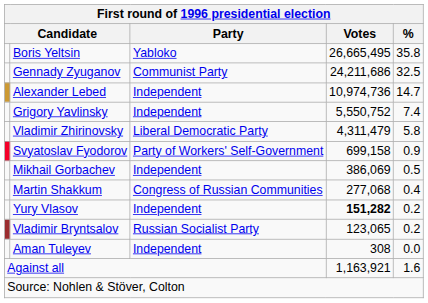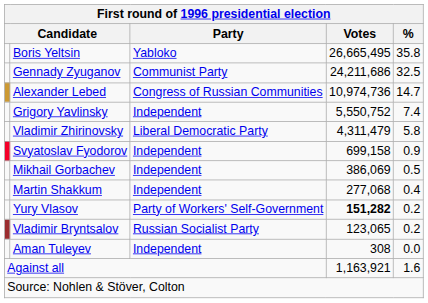(167, 92) Independent -> (228, 92) Congress of Russian Communities
(228, 151) Party of Workers' Self-Government -> (167, 151) Independent
(228, 190) Congress of Russian Communities -> (167, 190) Independent
(167, 209) Independent -> (228, 209) Party of Workers' Self-Government
